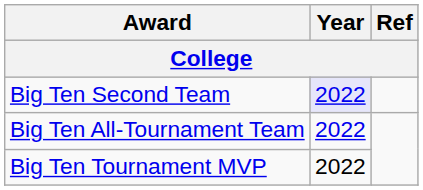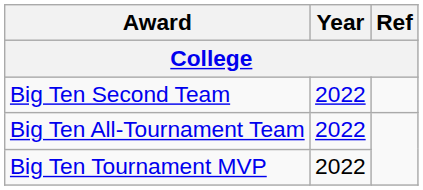(340, 94) lavender background -> (340, 94) no background
